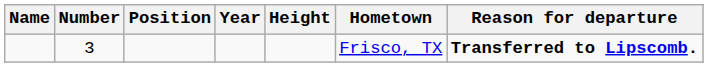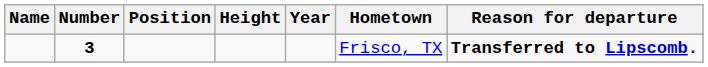columns swapped: (300, 19) <-> (240, 19)
(89, 48) normal -> (89, 48) bold
